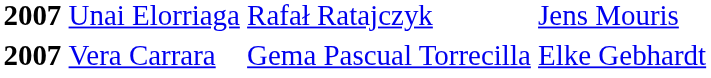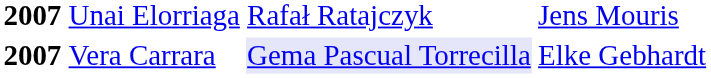(389, 55) no background -> (389, 55) lavender background
